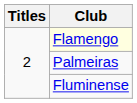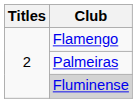(86, 39) lightyellow background -> (86, 39) no background
(91, 86) no background -> (91, 86) lightgrey background
